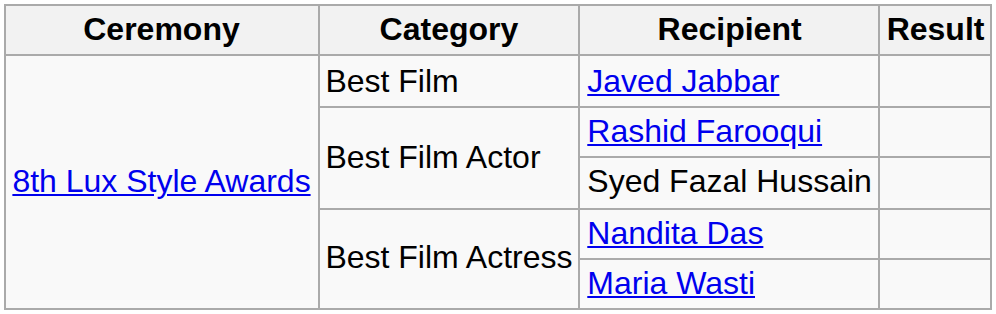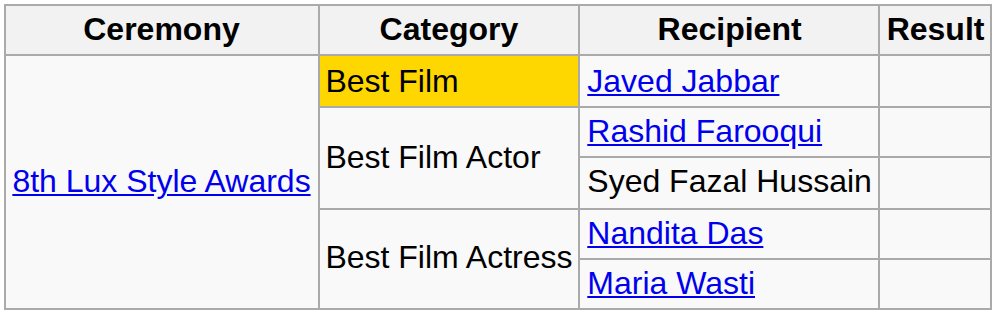(392, 80) no background -> (392, 80) gold background
